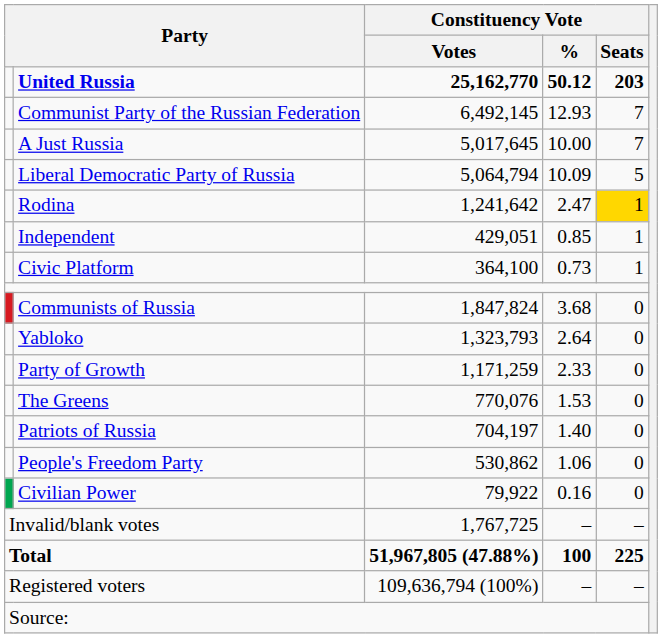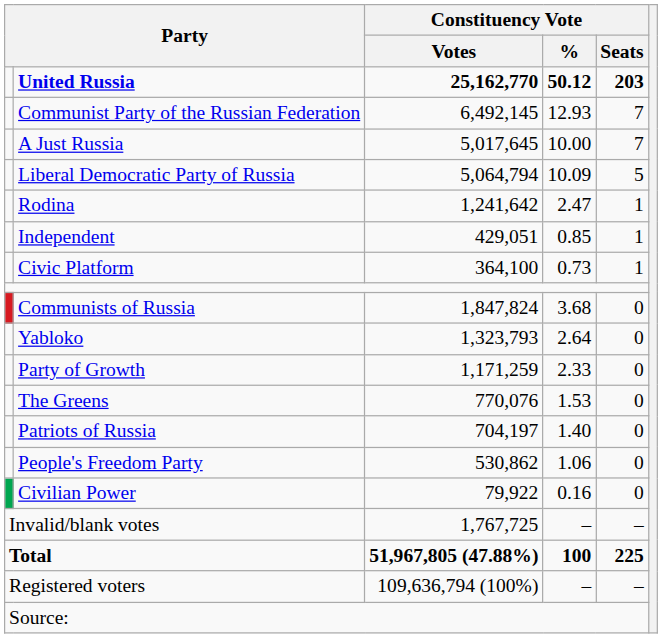(639, 205) gold background -> (639, 205) no background
